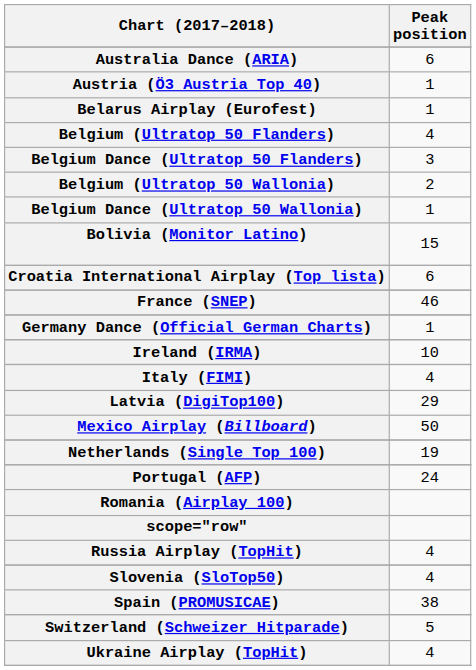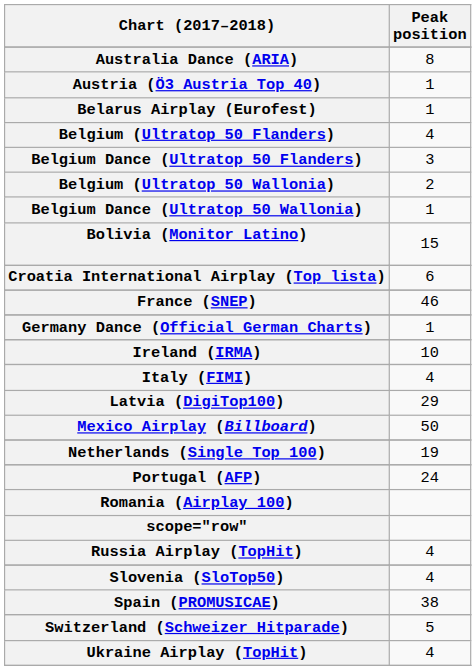(430, 60) 6 -> (430, 60) 8
